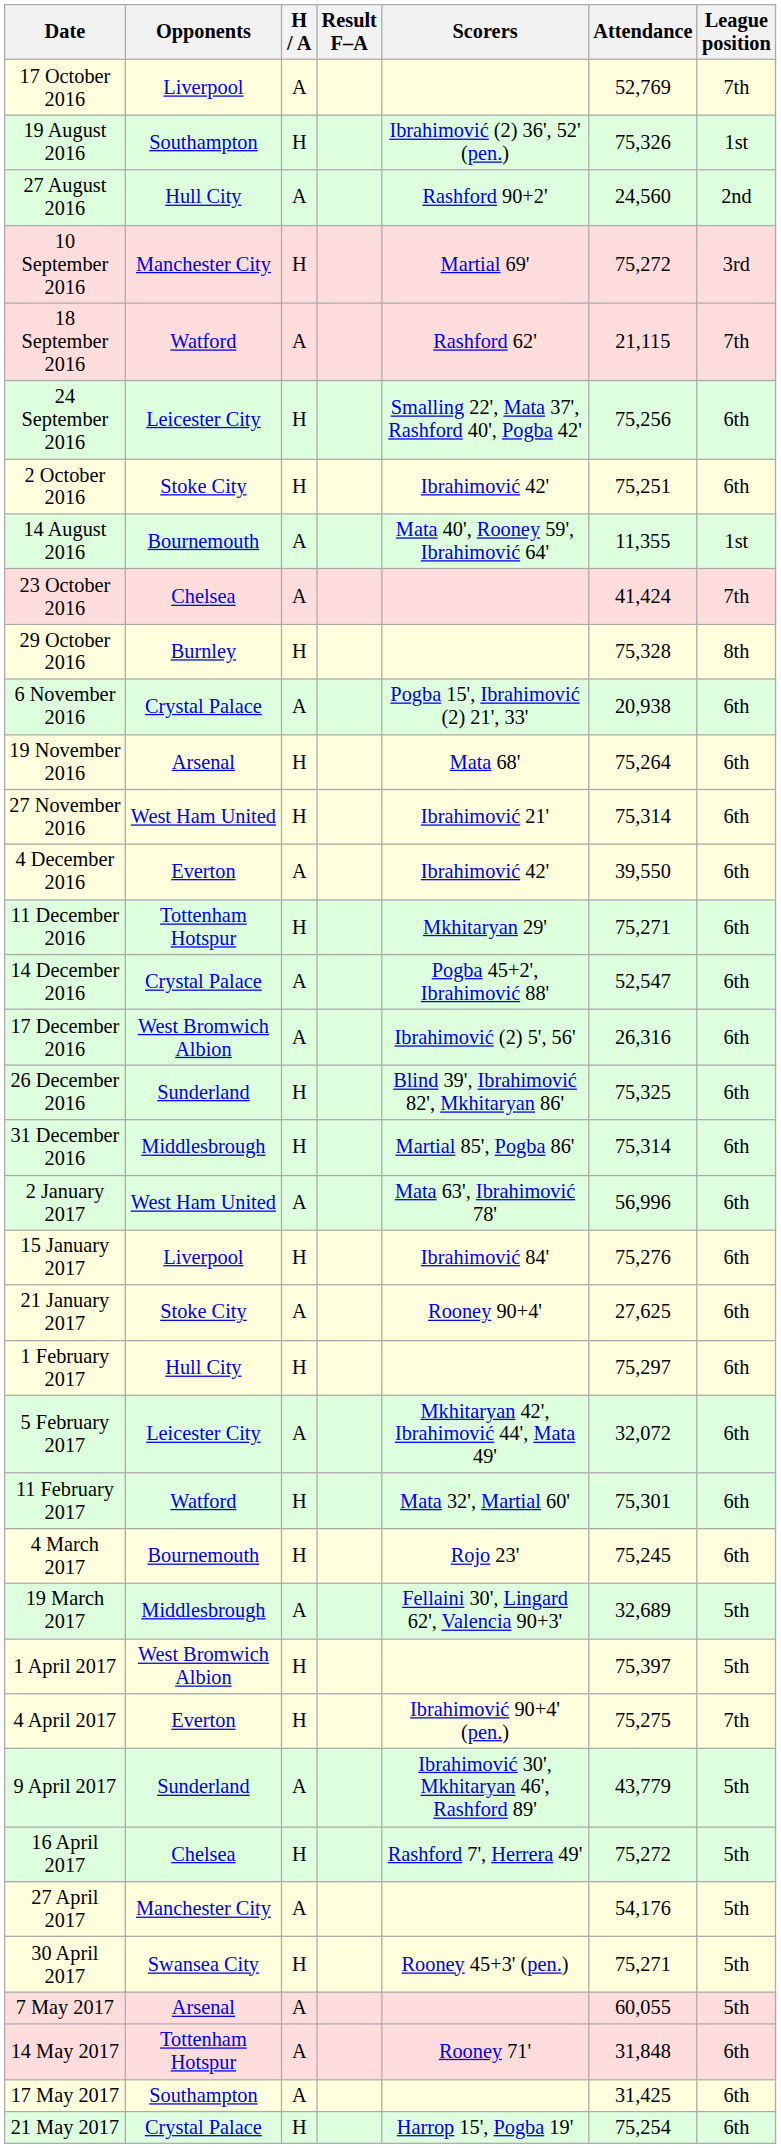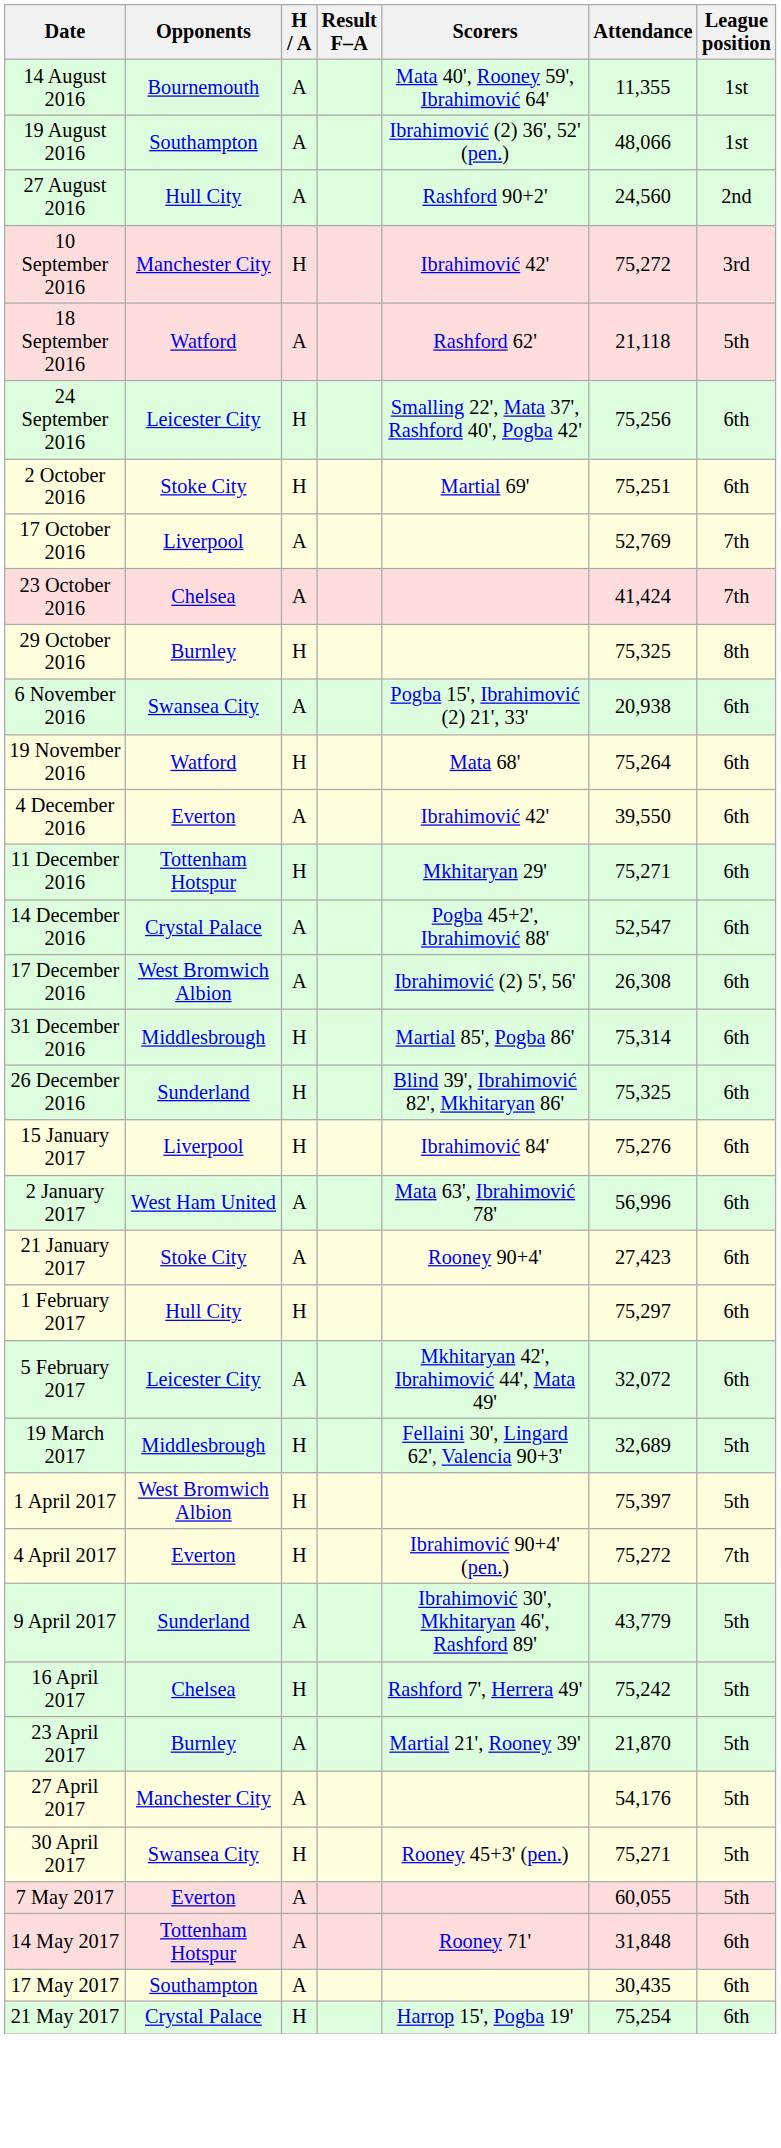rows swapped: (65, 541) <-> (65, 87)
(299, 142) H -> (299, 142) A
(643, 142) 75,326 -> (643, 142) 48,066
(485, 263) Martial 69' -> (485, 263) Ibrahimović 42'
(643, 341) 21,115 -> (643, 341) 21,118
(736, 341) 7th -> (736, 341) 5th
(485, 486) Ibrahimović 42' -> (485, 486) Martial 69'
(643, 651) 75,328 -> (643, 651) 75,325
(203, 706) Crystal Palace -> (203, 706) Swansea City
(203, 761) Arsenal -> (203, 761) Watford
- row: (65, 816)
(643, 1037) 26,316 -> (643, 982) 26,308
rows swapped: (65, 1092) <-> (65, 1147)
rows swapped: (65, 1202) <-> (65, 1257)
(643, 1312) 27,625 -> (643, 1257) 27,423
- row: (65, 1500)
- row: (65, 1555)
(299, 1610) A -> (299, 1445) H
(643, 1720) 75,275 -> (643, 1555) 75,272
(643, 1854) 75,272 -> (643, 1688) 75,242
+ row: (65, 1743)
(203, 2007) Arsenal -> (203, 1897) Everton
(643, 2095) 31,425 -> (643, 1984) 30,435
